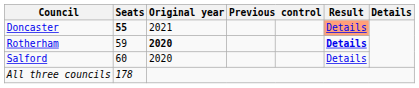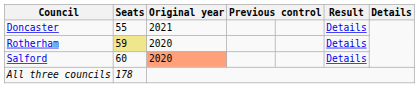(121, 28) bold -> (121, 28) normal
(346, 28) lightsalmon background -> (346, 28) no background
(121, 44) no background -> (121, 44) khaki background
(161, 44) bold -> (161, 44) normal
(346, 44) bold -> (346, 44) normal
(161, 59) no background -> (161, 59) lightsalmon background
